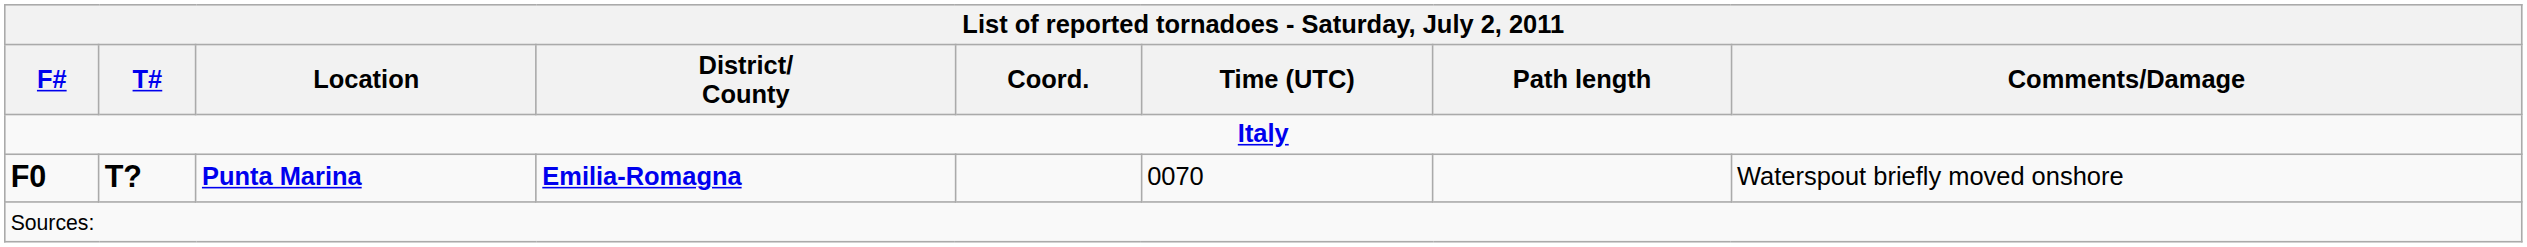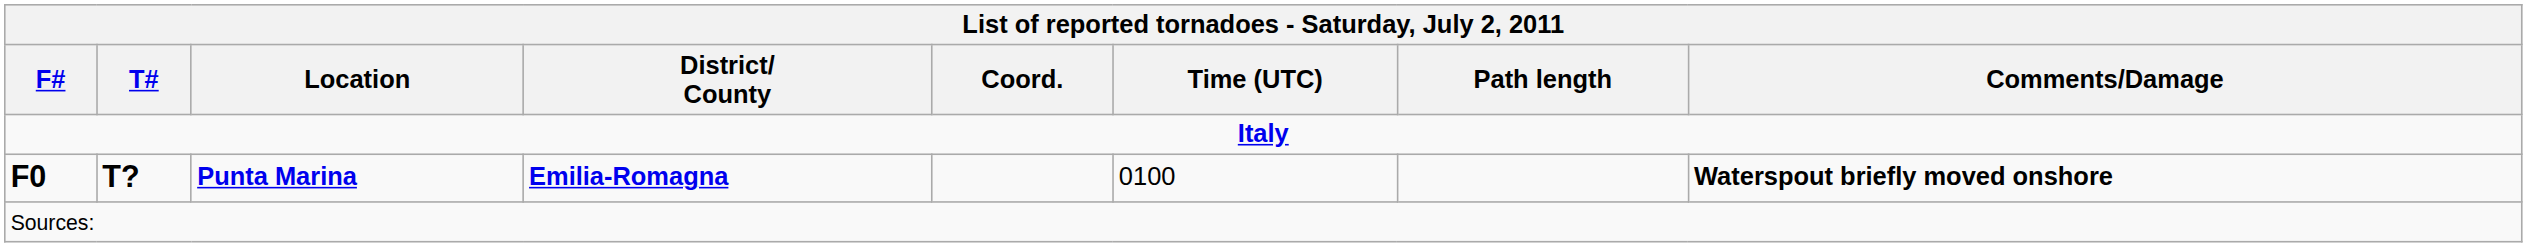(1175, 177) 0070 -> (1147, 177) 0100
(1930, 177) normal -> (1903, 177) bold
